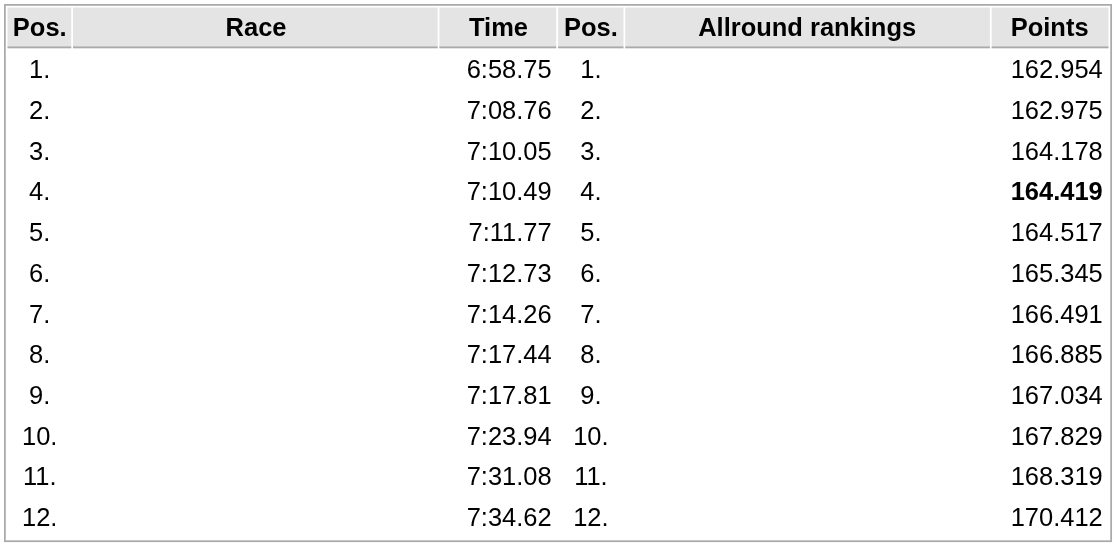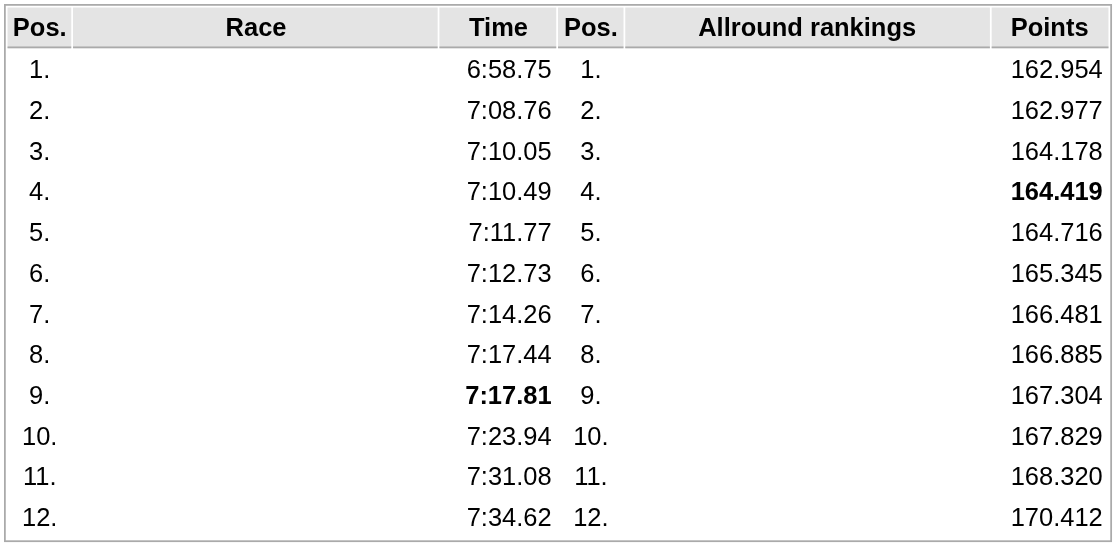(1057, 110) 162.975 -> (1057, 110) 162.977
(1057, 232) 164.517 -> (1057, 232) 164.716
(1057, 314) 166.491 -> (1057, 314) 166.481
(509, 395) normal -> (508, 395) bold
(1057, 395) 167.034 -> (1057, 395) 167.304
(1057, 477) 168.319 -> (1057, 477) 168.320
